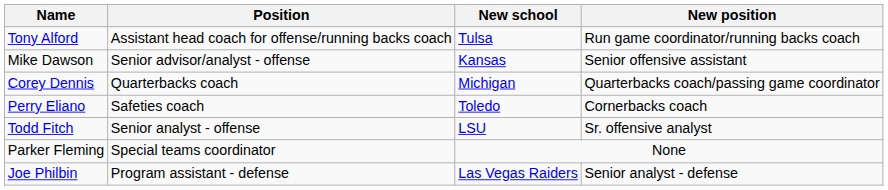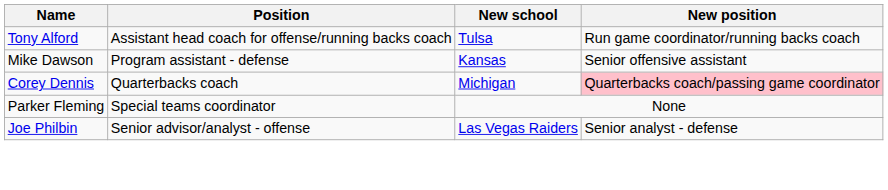(210, 60) Senior advisor/analyst - offense -> (200, 60) Program assistant - defense
(732, 83) no background -> (732, 83) pink background
- row: (47, 106)
- row: (41, 128)
(200, 173) Program assistant - defense -> (210, 128) Senior advisor/analyst - offense
